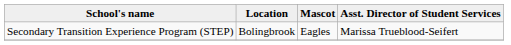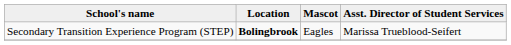(267, 31) normal -> (268, 31) bold
